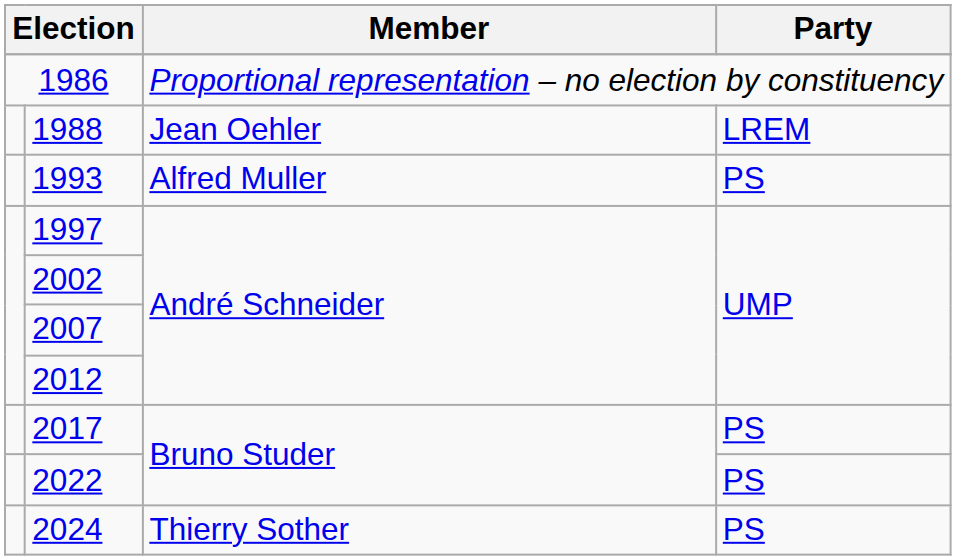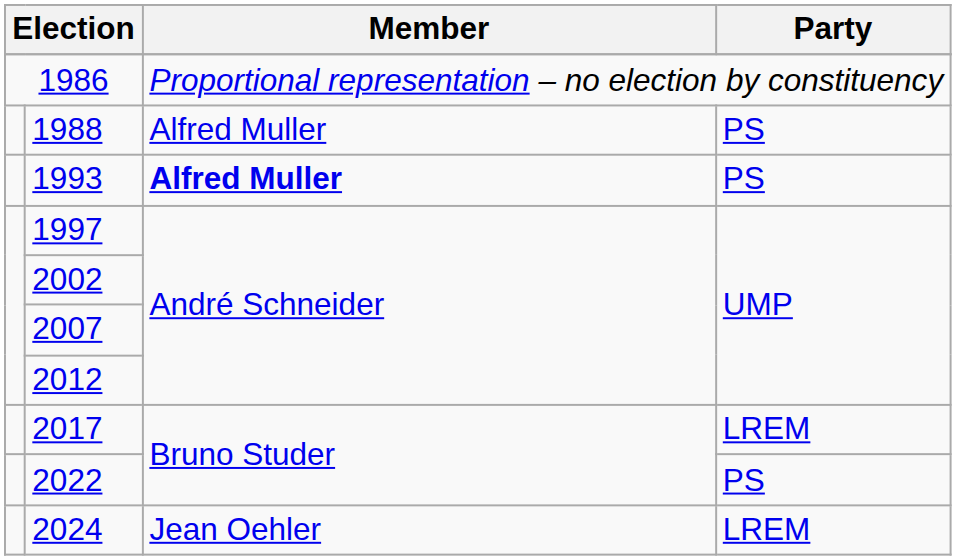(235, 129) Jean Oehler -> (238, 129) Alfred Muller
(767, 129) LREM -> (744, 129) PS
(238, 179) normal -> (246, 179) bold
(744, 429) PS -> (767, 429) LREM
(249, 529) Thierry Sother -> (235, 529) Jean Oehler
(744, 529) PS -> (767, 529) LREM
